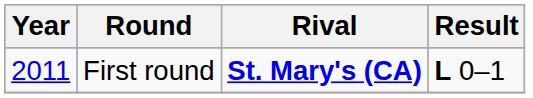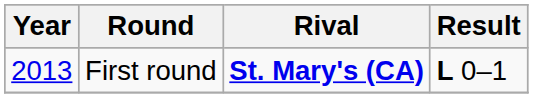(41, 69) 2011 -> (42, 69) 2013
